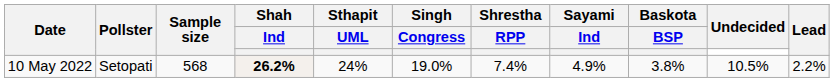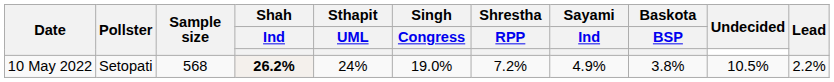(510, 66) 7.4% -> (510, 66) 7.2%
